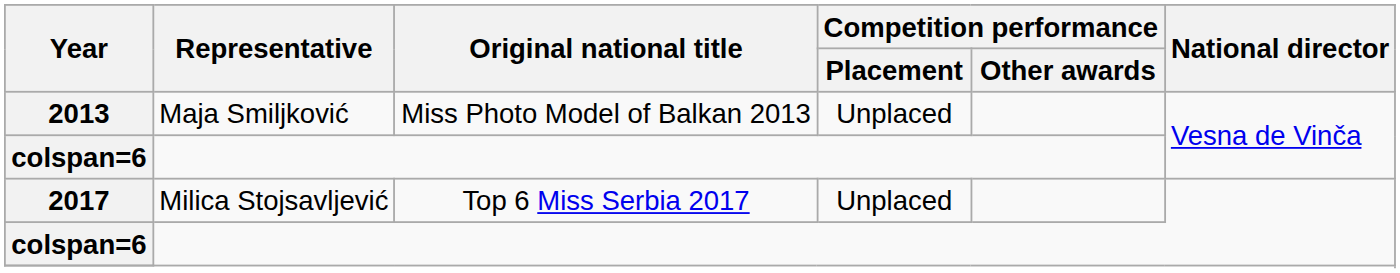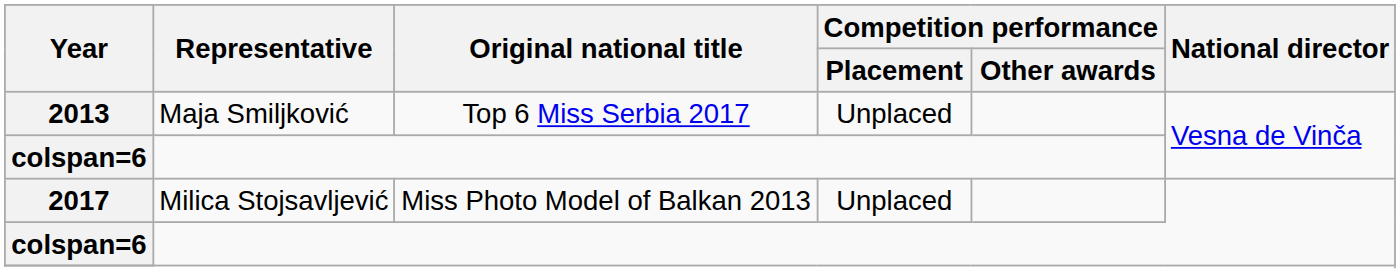(606, 114) Miss Photo Model of Balkan 2013 -> (606, 114) Top 6 Miss Serbia 2017
(606, 201) Top 6 Miss Serbia 2017 -> (606, 201) Miss Photo Model of Balkan 2013
